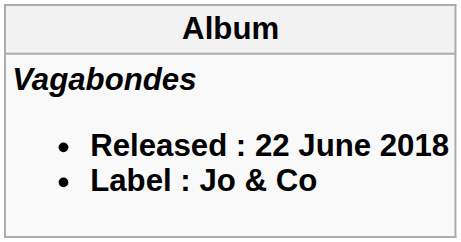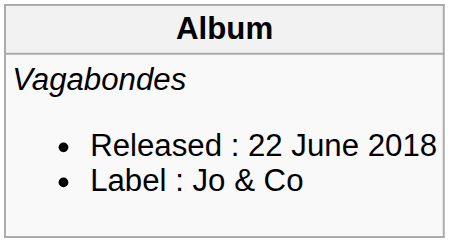(231, 130) bold -> (225, 130) normal
